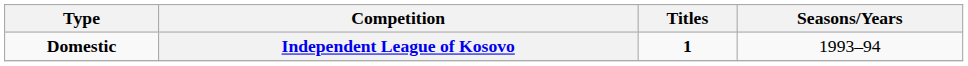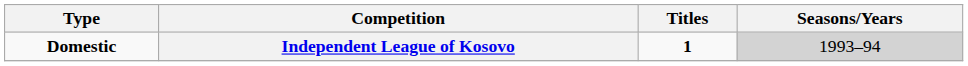(850, 46) no background -> (850, 46) lightgrey background
